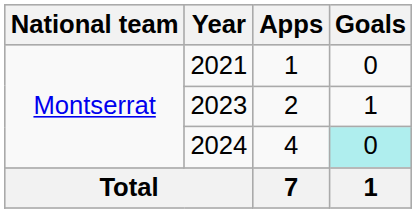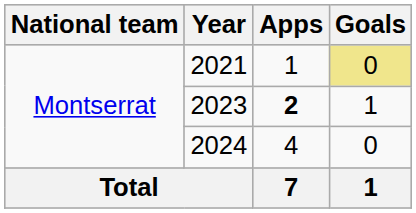(370, 65) no background -> (370, 65) khaki background
(291, 106) normal -> (291, 106) bold
(370, 146) paleturquoise background -> (370, 146) no background
